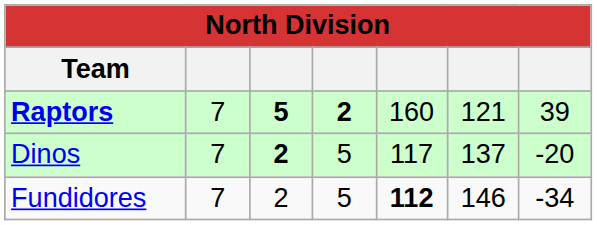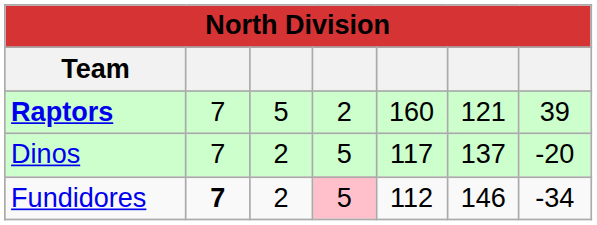(281, 111) bold -> (281, 111) normal
(344, 111) bold -> (344, 111) normal
(281, 154) bold -> (281, 154) normal
(218, 197) normal -> (218, 197) bold
(344, 197) no background -> (344, 197) pink background
(412, 197) bold -> (412, 197) normal
